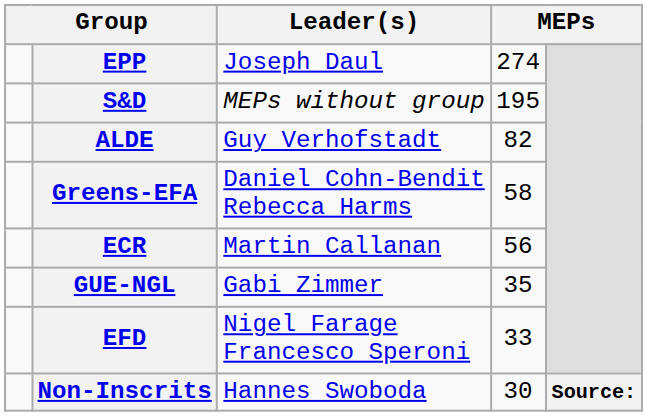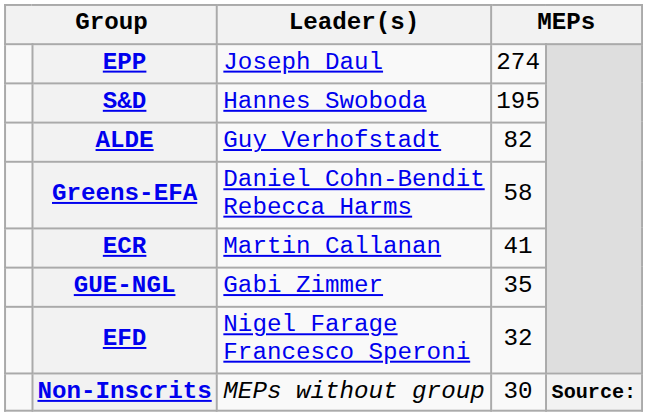(354, 103) MEPs without group -> (325, 103) Hannes Swoboda
(518, 247) 56 -> (518, 247) 41
(518, 339) 33 -> (518, 339) 32
(325, 392) Hannes Swoboda -> (354, 392) MEPs without group
